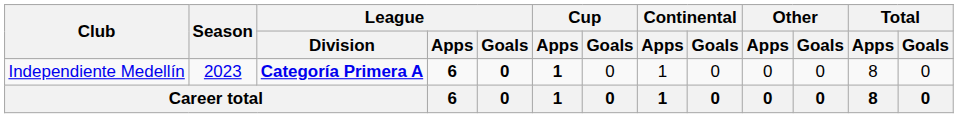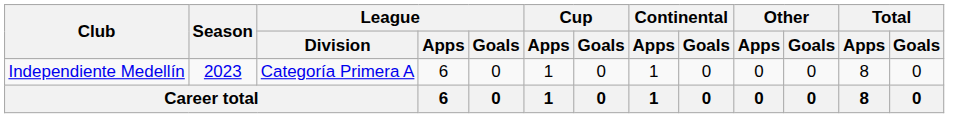(342, 71) bold -> (338, 71) normal
(452, 71) bold -> (443, 71) normal
(505, 71) bold -> (496, 71) normal
(557, 71) bold -> (549, 71) normal
